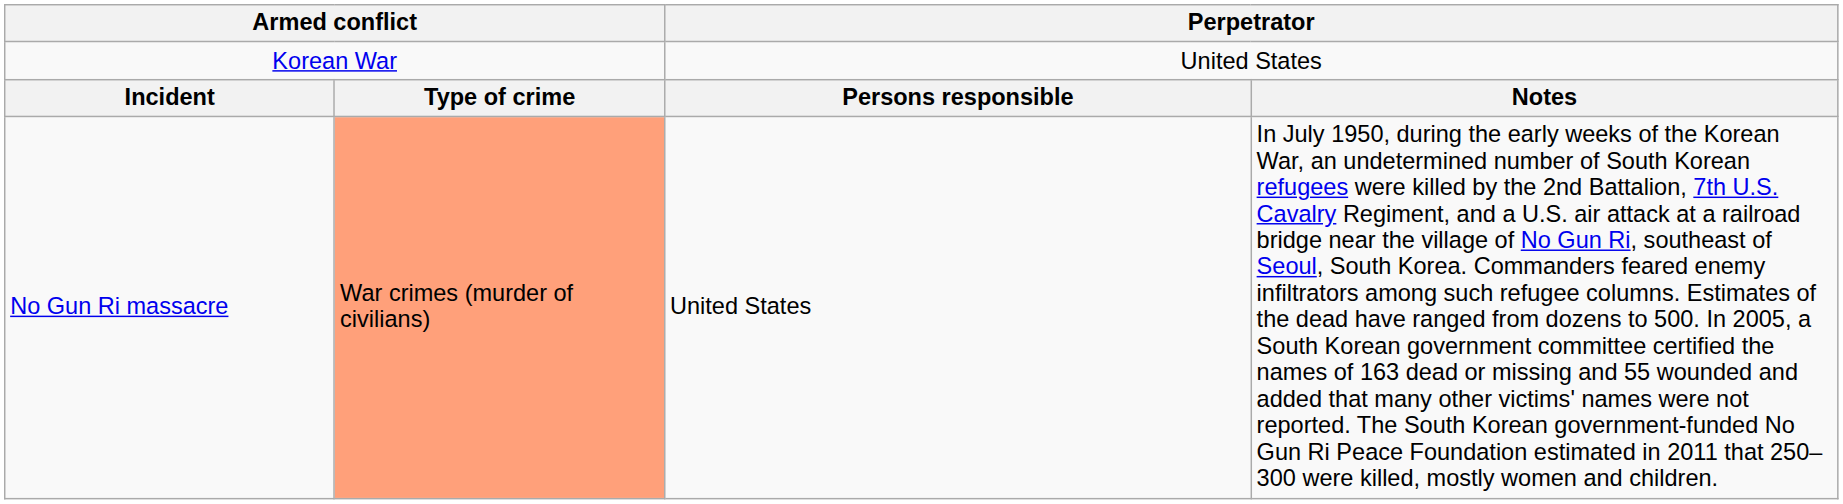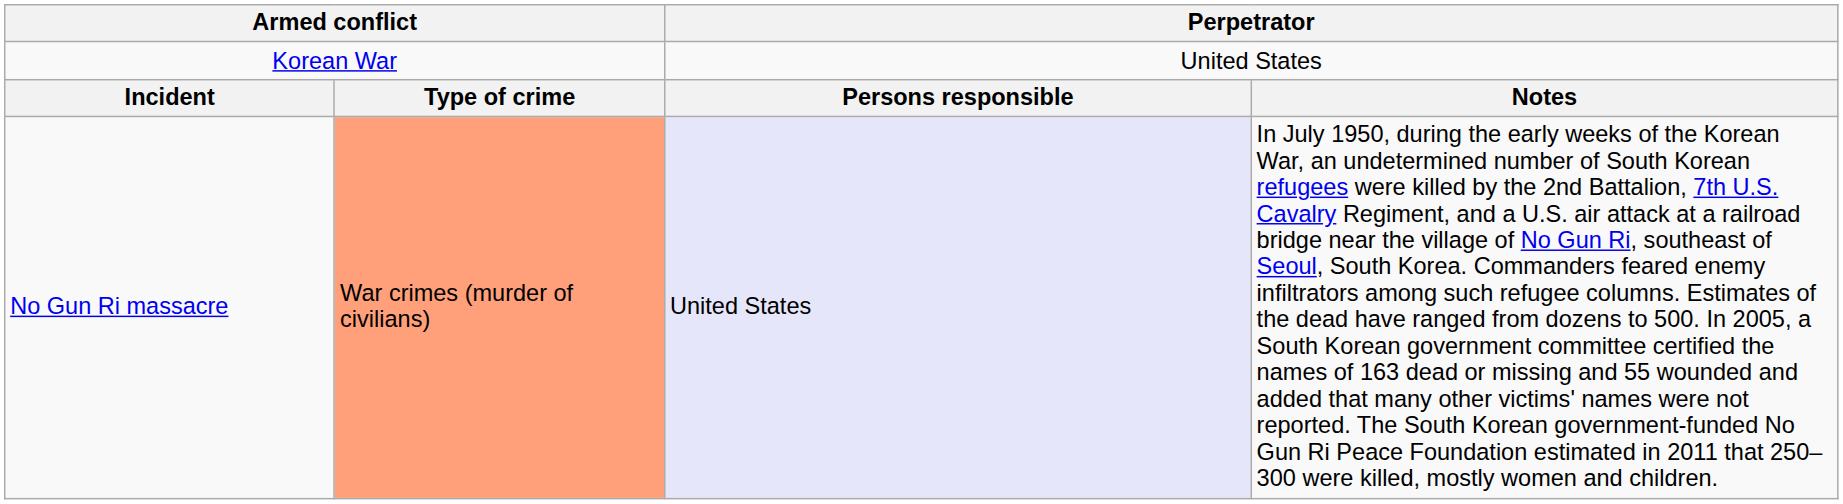(741, 307) no background -> (741, 307) lavender background
